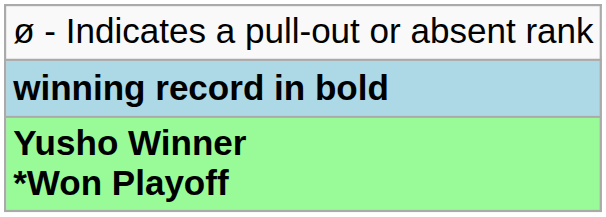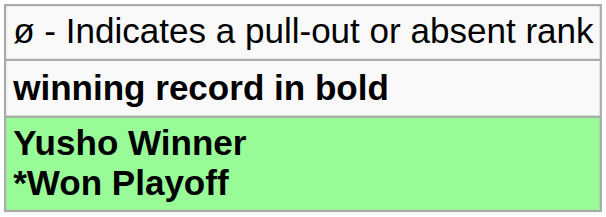(201, 87) lightblue background -> (201, 87) no background
